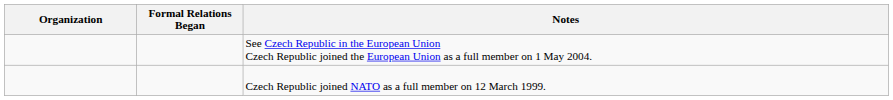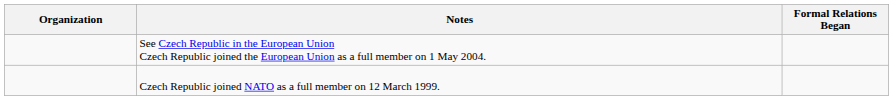columns swapped: (190, 19) <-> (566, 19)
